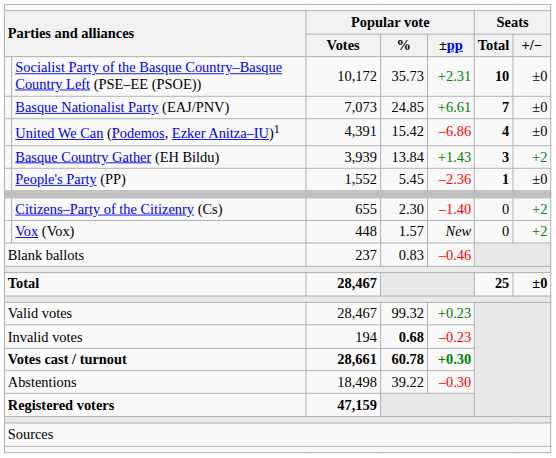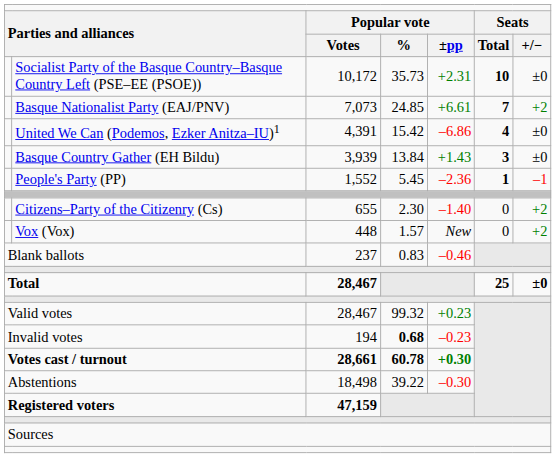(540, 107) ±0 -> (540, 107) +2
(540, 156) +2 -> (540, 156) ±0
(540, 179) ±0 -> (540, 179) –1
